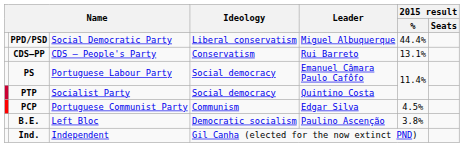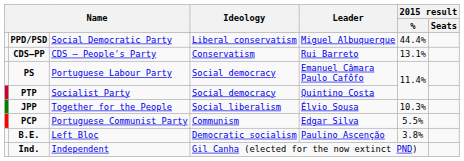+ row: (29, 107)
(413, 107) 4.5% -> (413, 121) 5.5%
